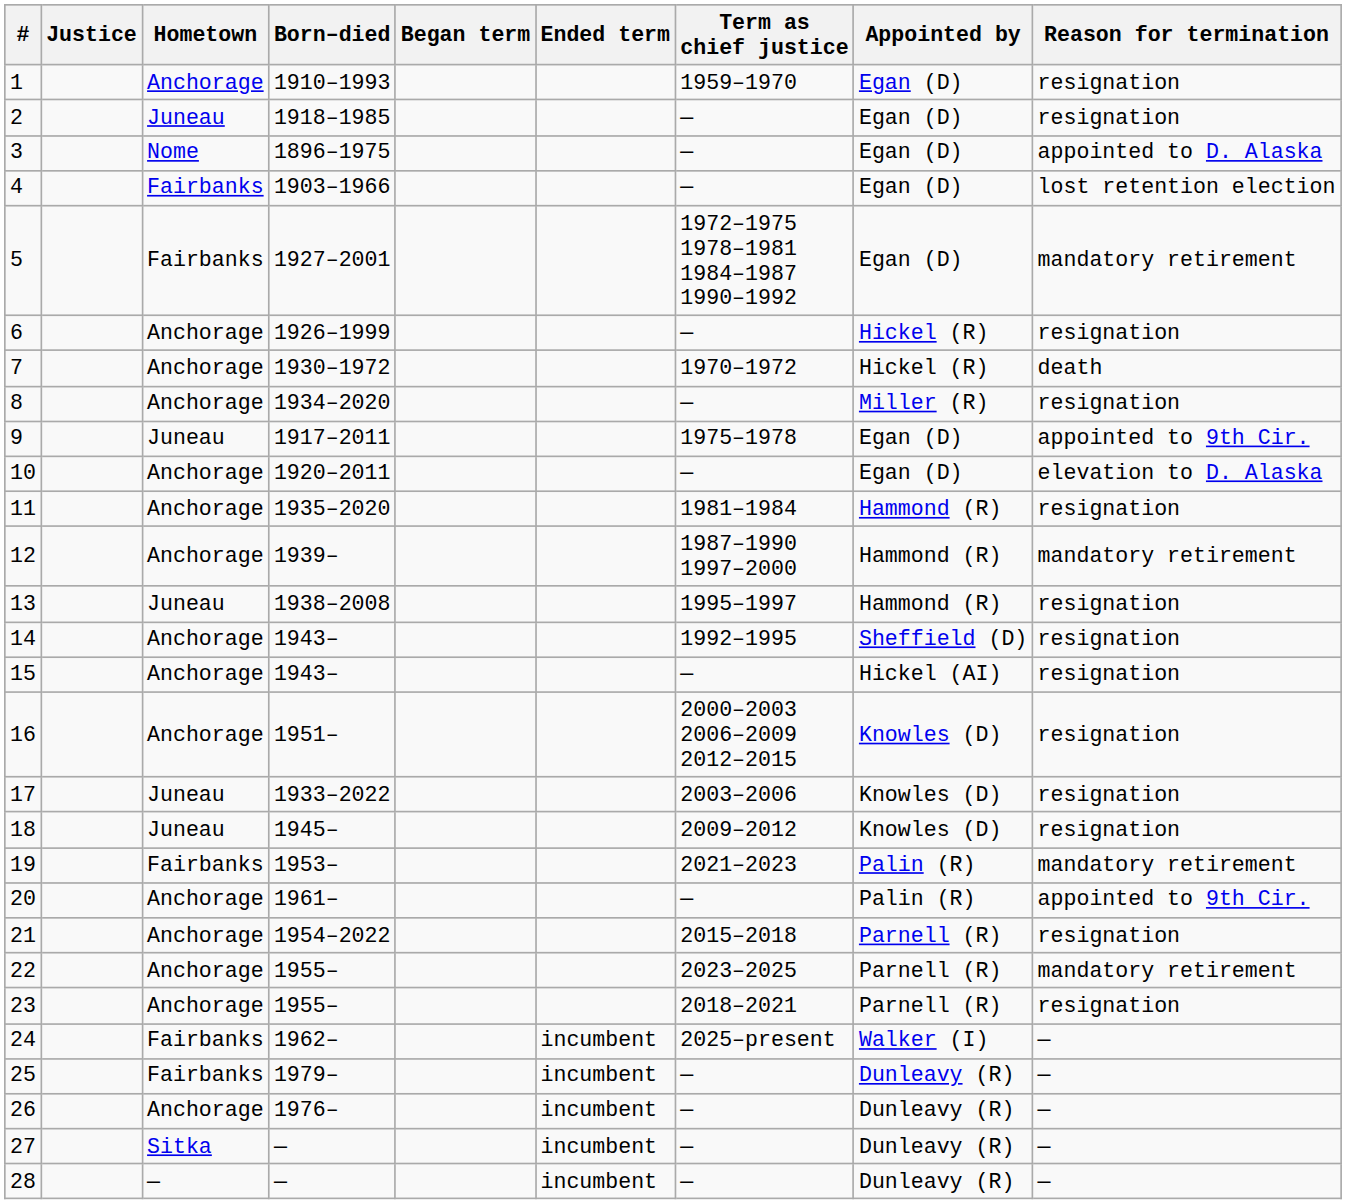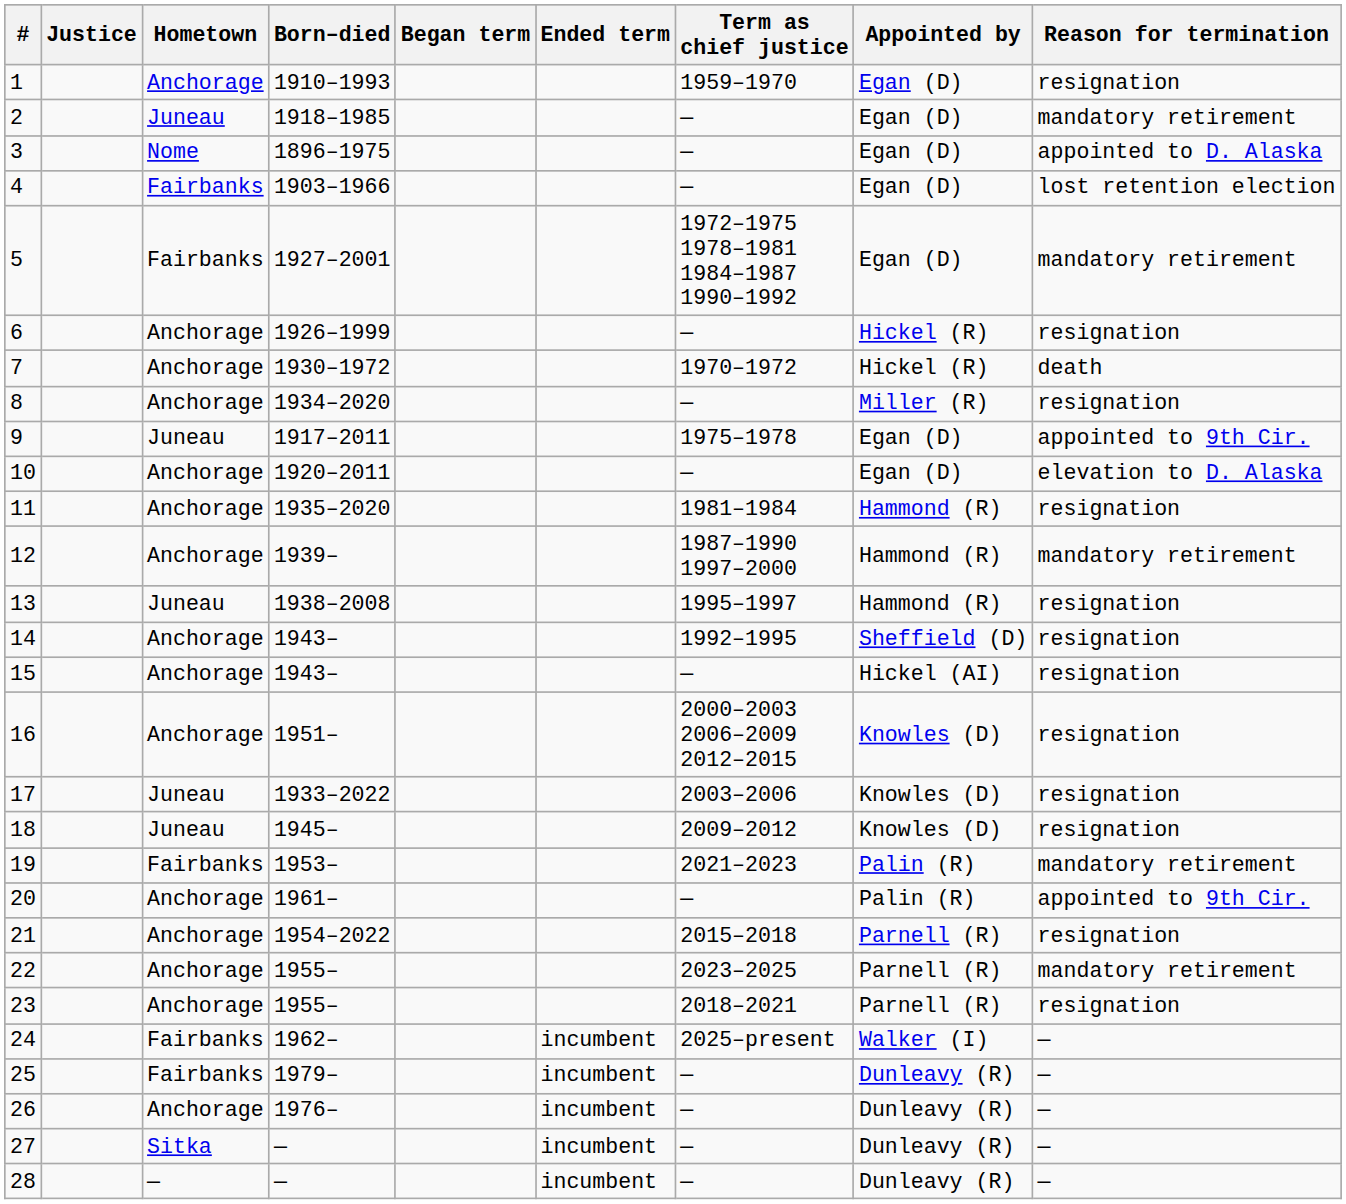(1109, 118) resignation -> (1167, 118) mandatory retirement
